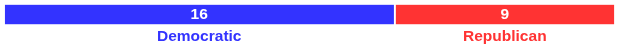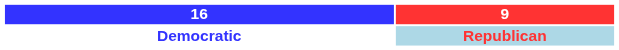(505, 35) no background -> (505, 35) lightblue background
